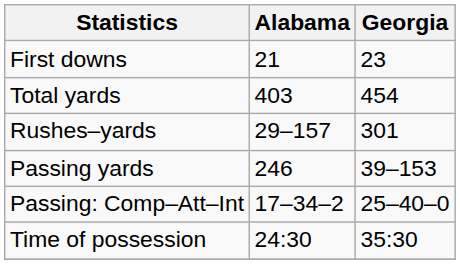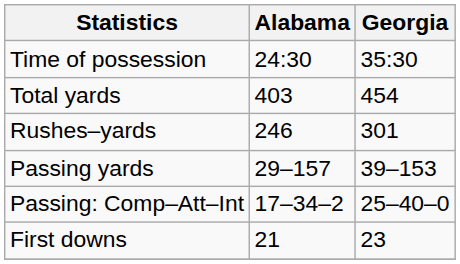rows swapped: (68, 58) <-> (108, 240)
(293, 131) 29–157 -> (274, 131) 246
(274, 167) 246 -> (293, 167) 29–157
